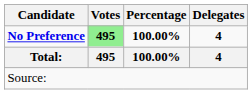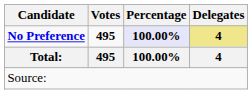(106, 36) lightgreen background -> (106, 36) no background
(156, 36) no background -> (156, 36) lavender background
(218, 36) no background -> (218, 36) khaki background
